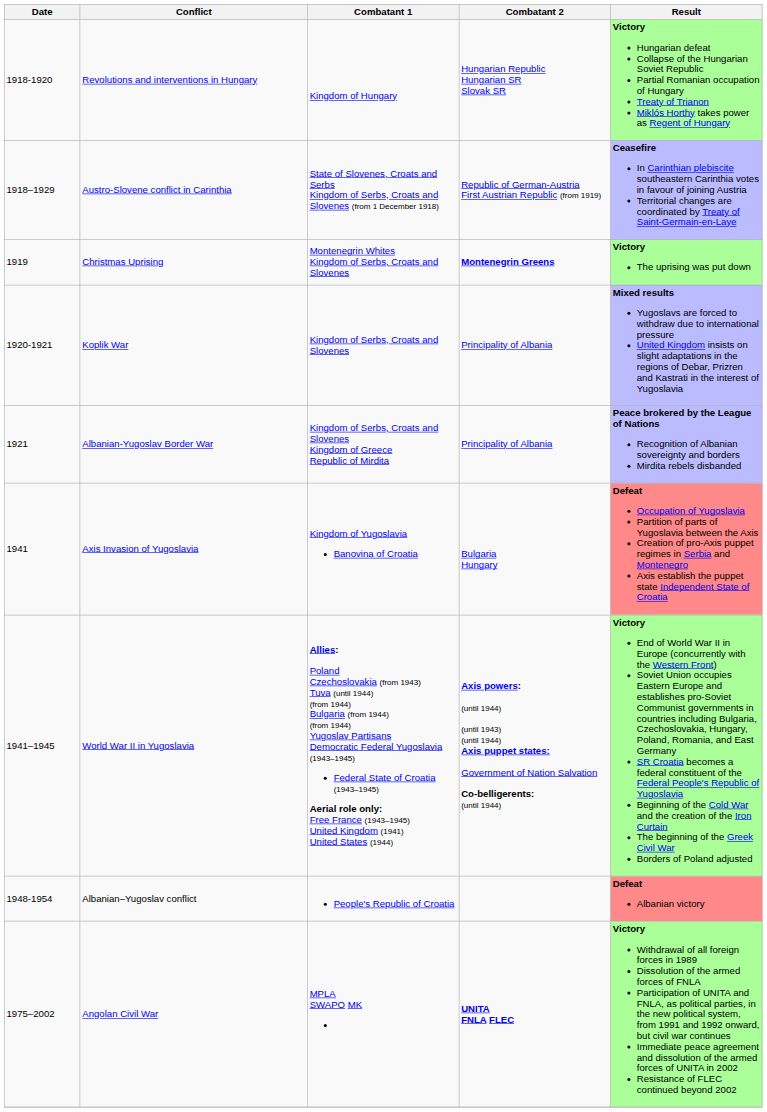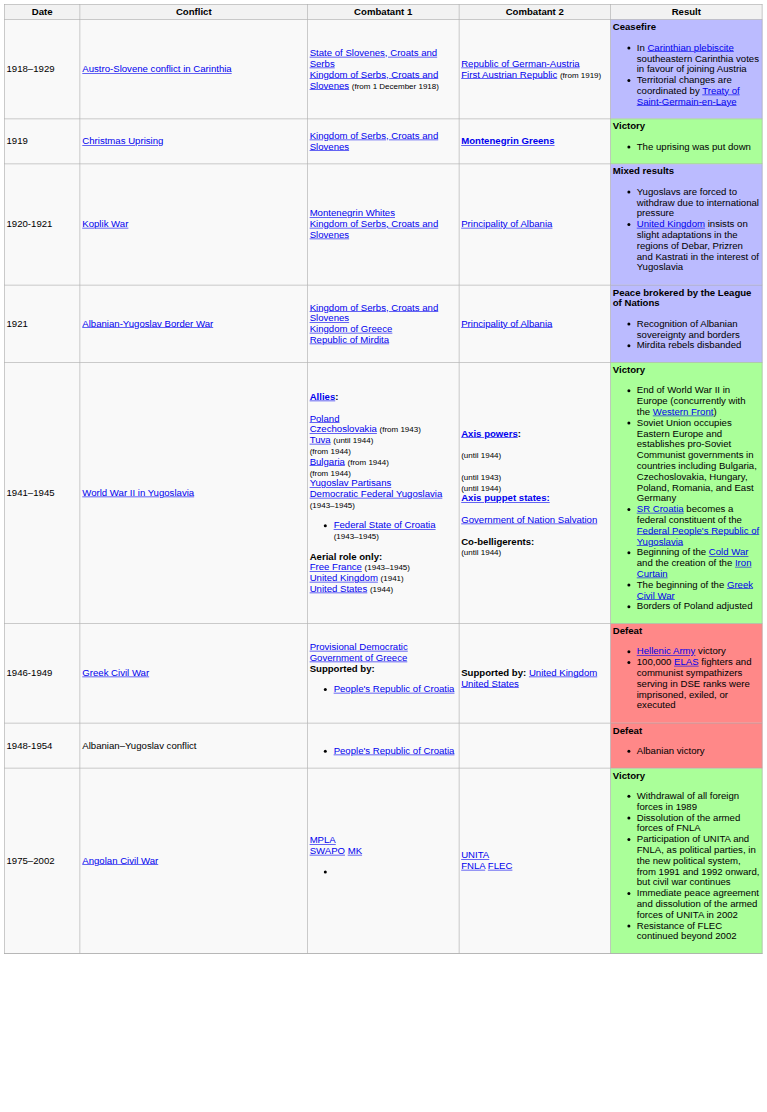- row: (170, 80)
(374, 262) Montenegrin Whites Kingdom of Serbs, Croats and Slovenes -> (374, 141) Kingdom of Serbs, Croats and Slovenes
(374, 345) Kingdom of Serbs, Croats and Slovenes -> (374, 224) Montenegrin Whites Kingdom of Serbs, Croats and Slovenes
- row: (140, 549)
+ row: (116, 673)
(488, 1014) bold -> (487, 861) normal
